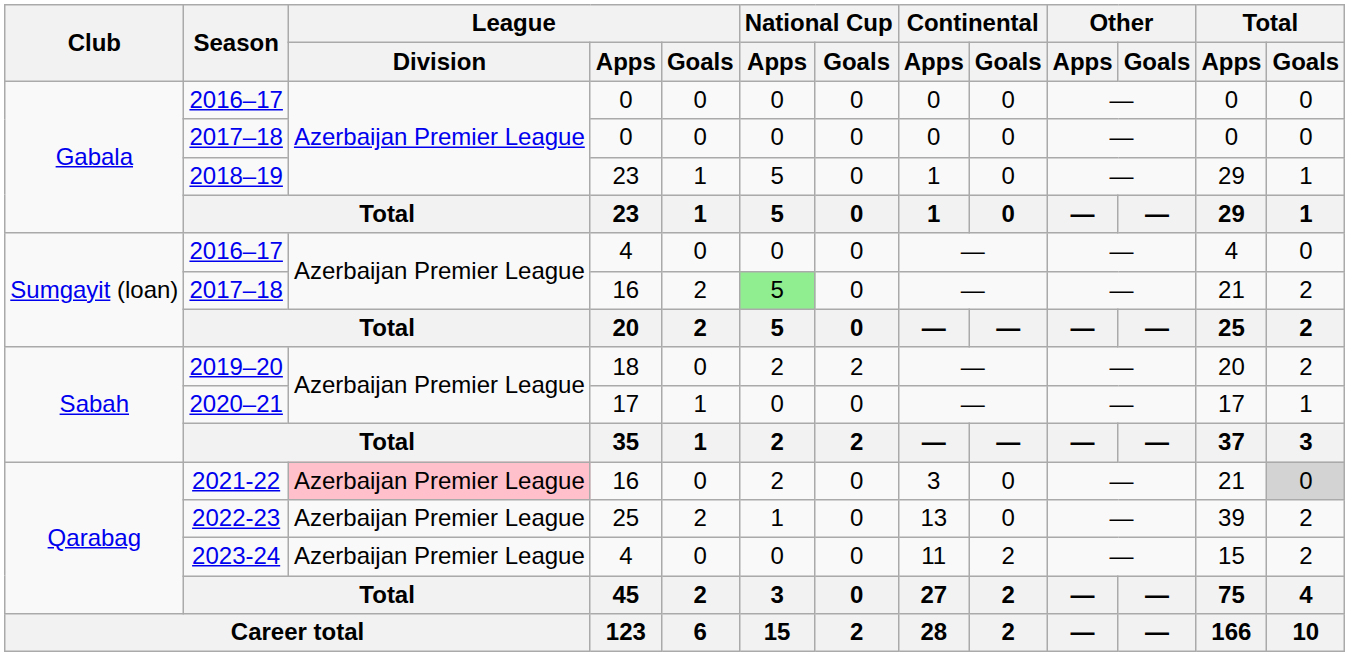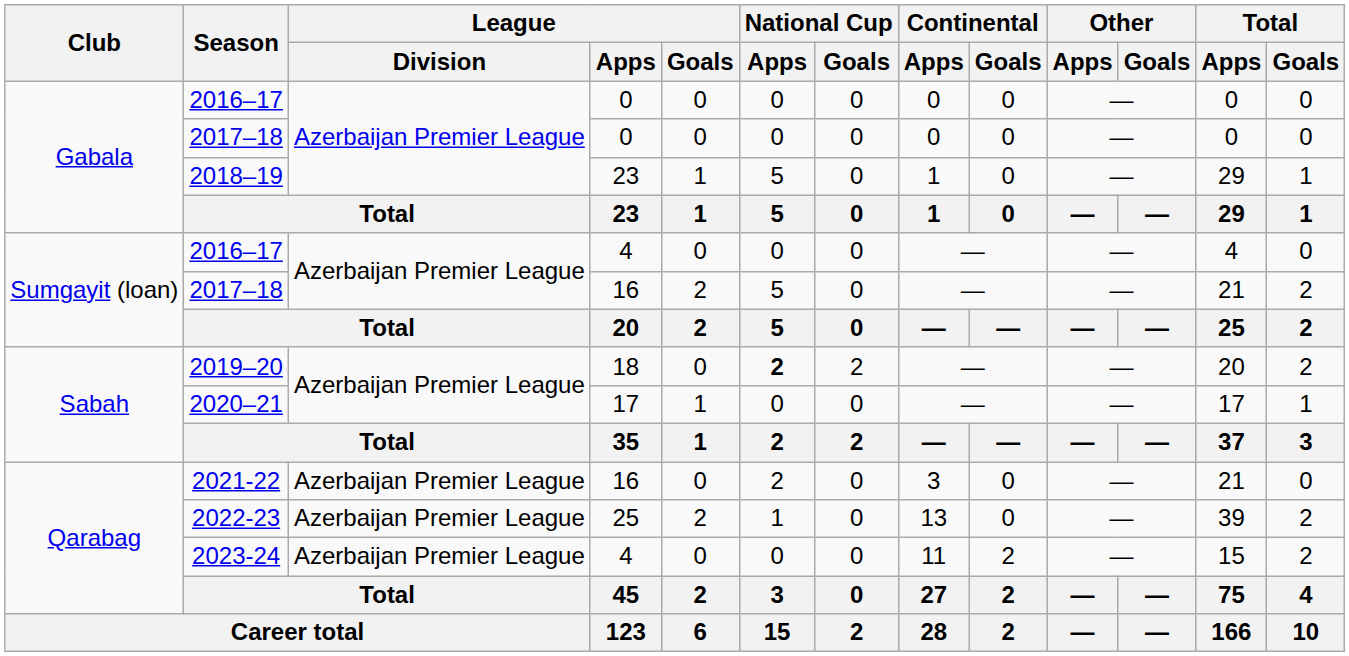(777, 289) lightgreen background -> (777, 289) no background
(777, 366) normal -> (777, 366) bold
(439, 480) pink background -> (439, 480) no background
(1306, 480) lightgrey background -> (1306, 480) no background
